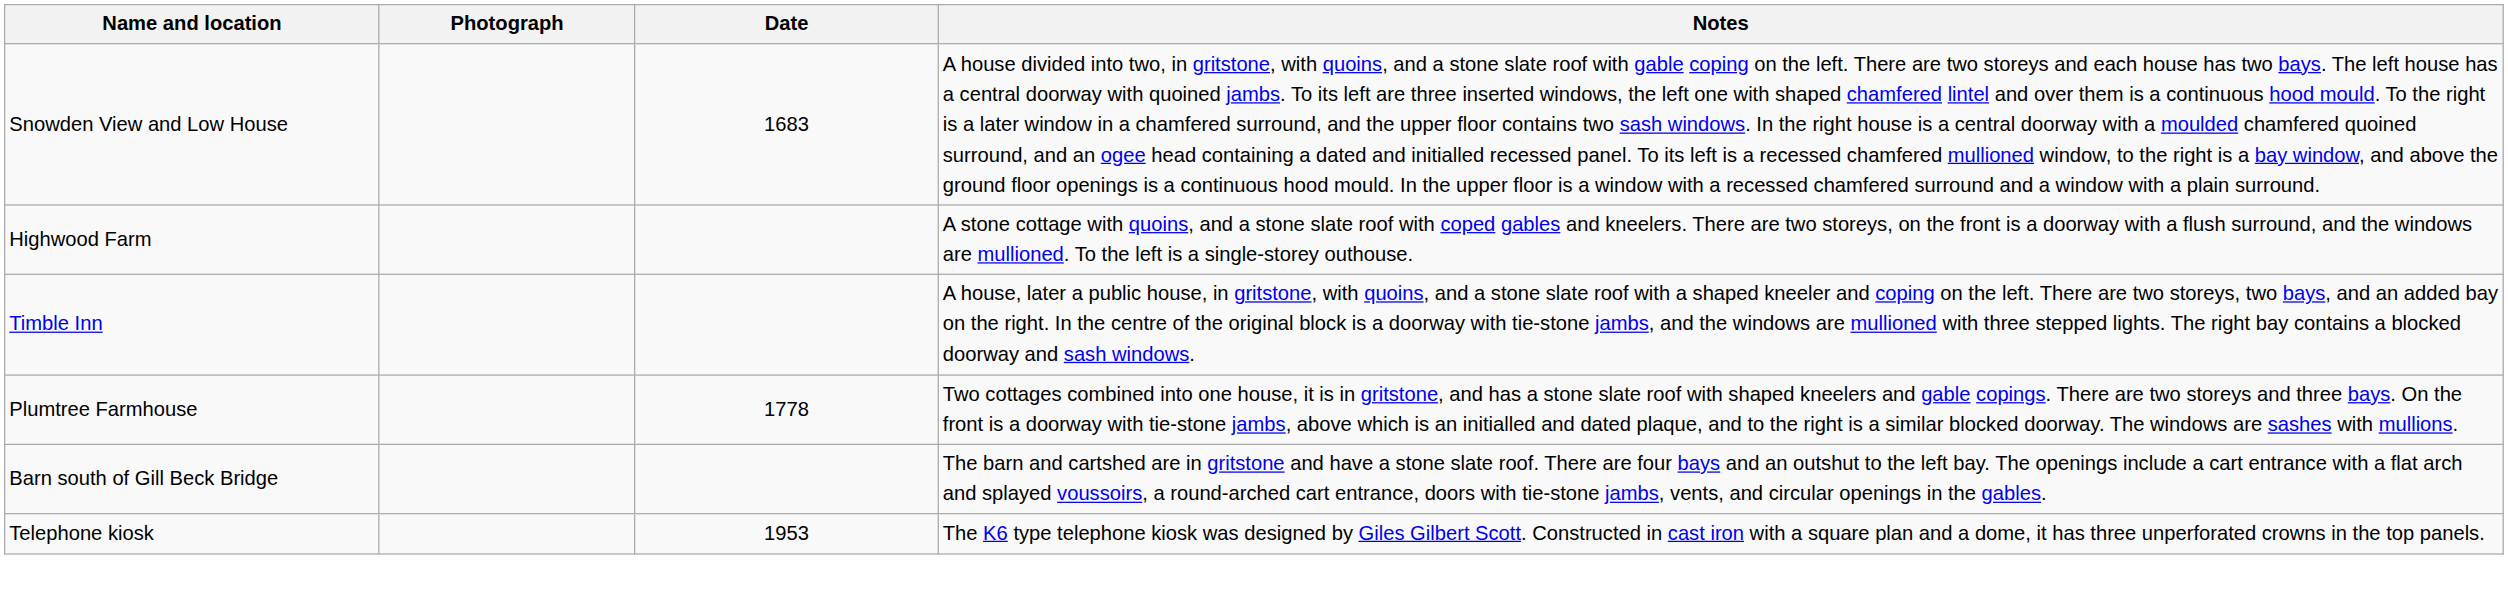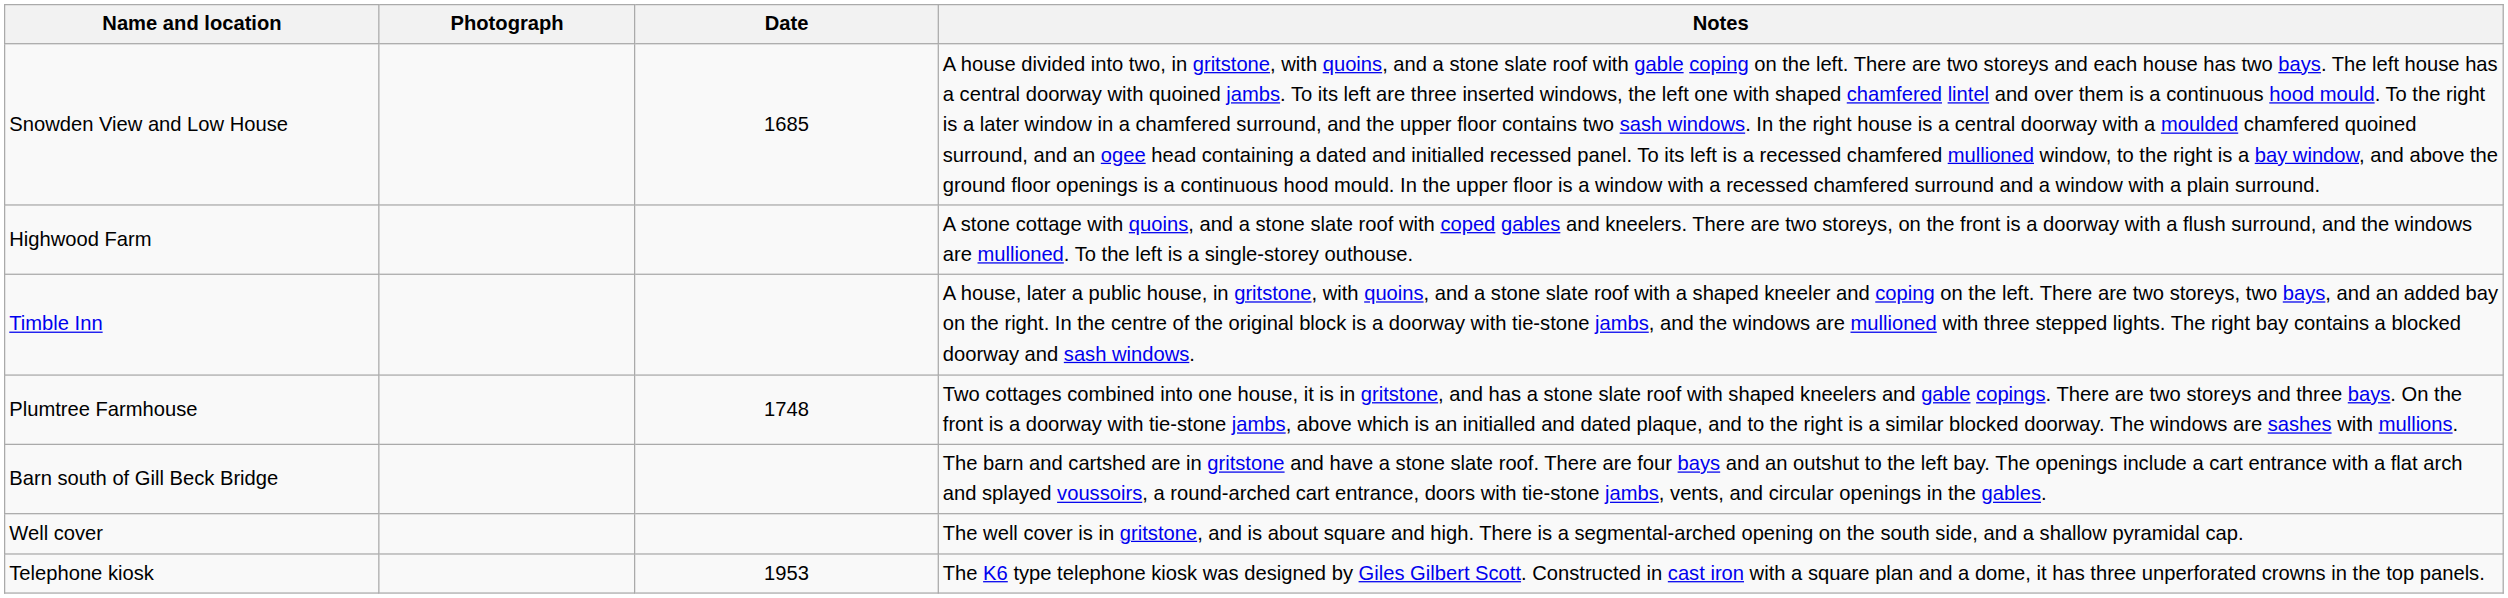(787, 124) 1683 -> (787, 124) 1685
(787, 409) 1778 -> (787, 409) 1748
+ row: (56, 533)
